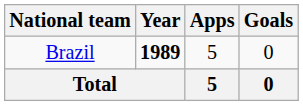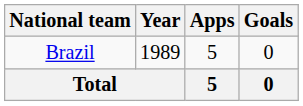(160, 52) bold -> (160, 52) normal
